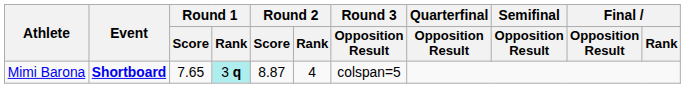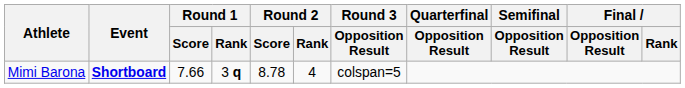(191, 73) 7.65 -> (191, 73) 7.66
(231, 73) paleturquoise background -> (231, 73) no background
(272, 73) 8.87 -> (272, 73) 8.78
